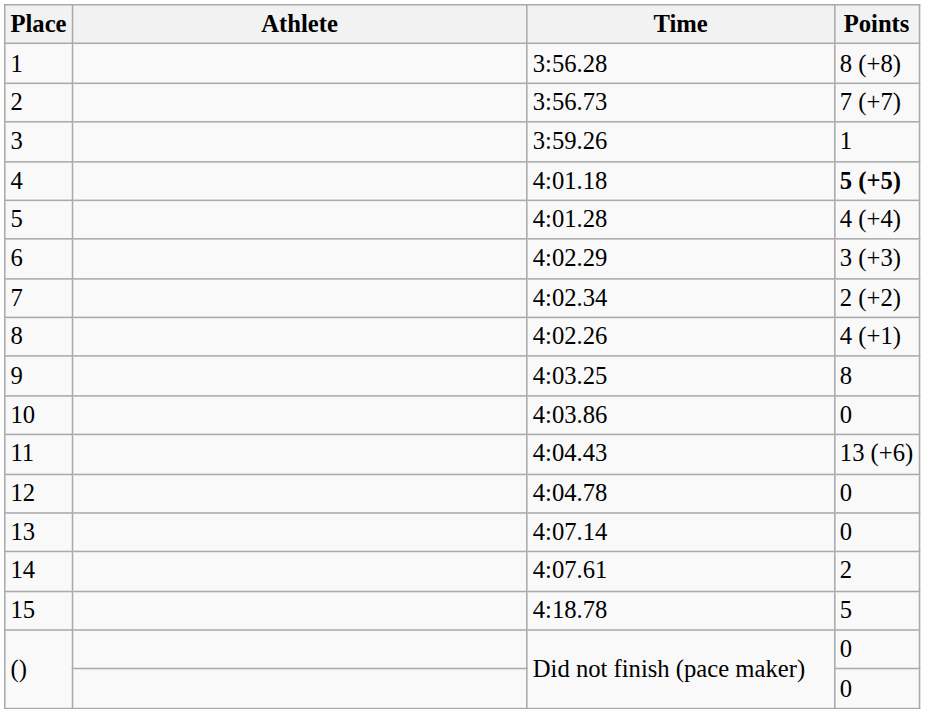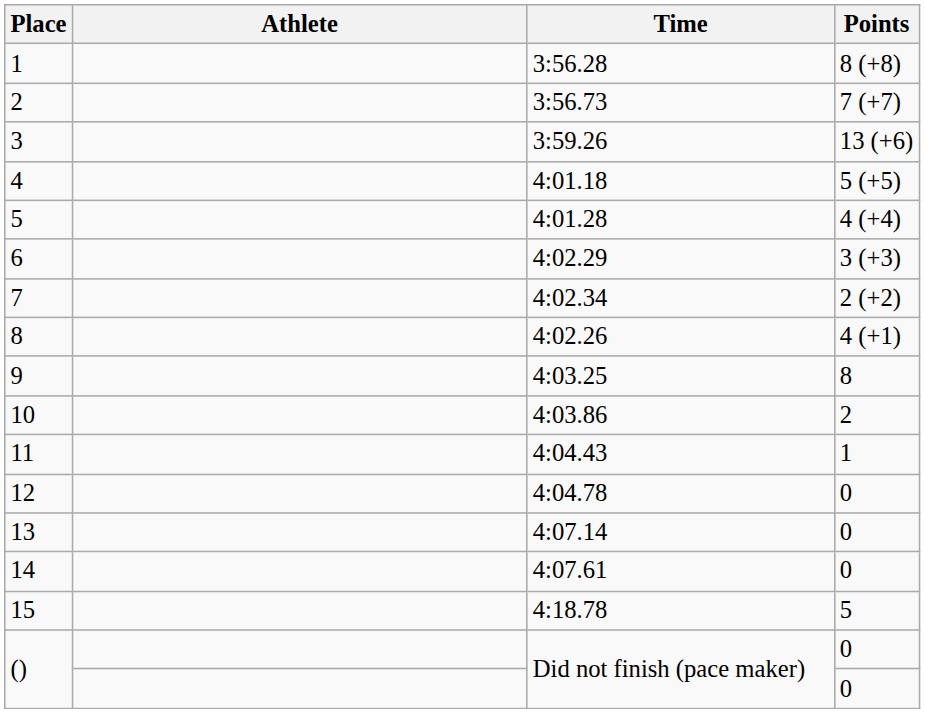(846, 141) 1 -> (877, 141) 13 (+6)
(870, 180) bold -> (870, 180) normal
(846, 414) 0 -> (846, 414) 2
(877, 453) 13 (+6) -> (846, 453) 1
(846, 571) 2 -> (846, 571) 0
